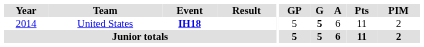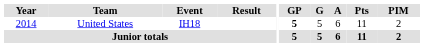(190, 23) bold -> (190, 23) normal
(294, 23) normal -> (294, 23) bold
(320, 23) bold -> (320, 23) normal
